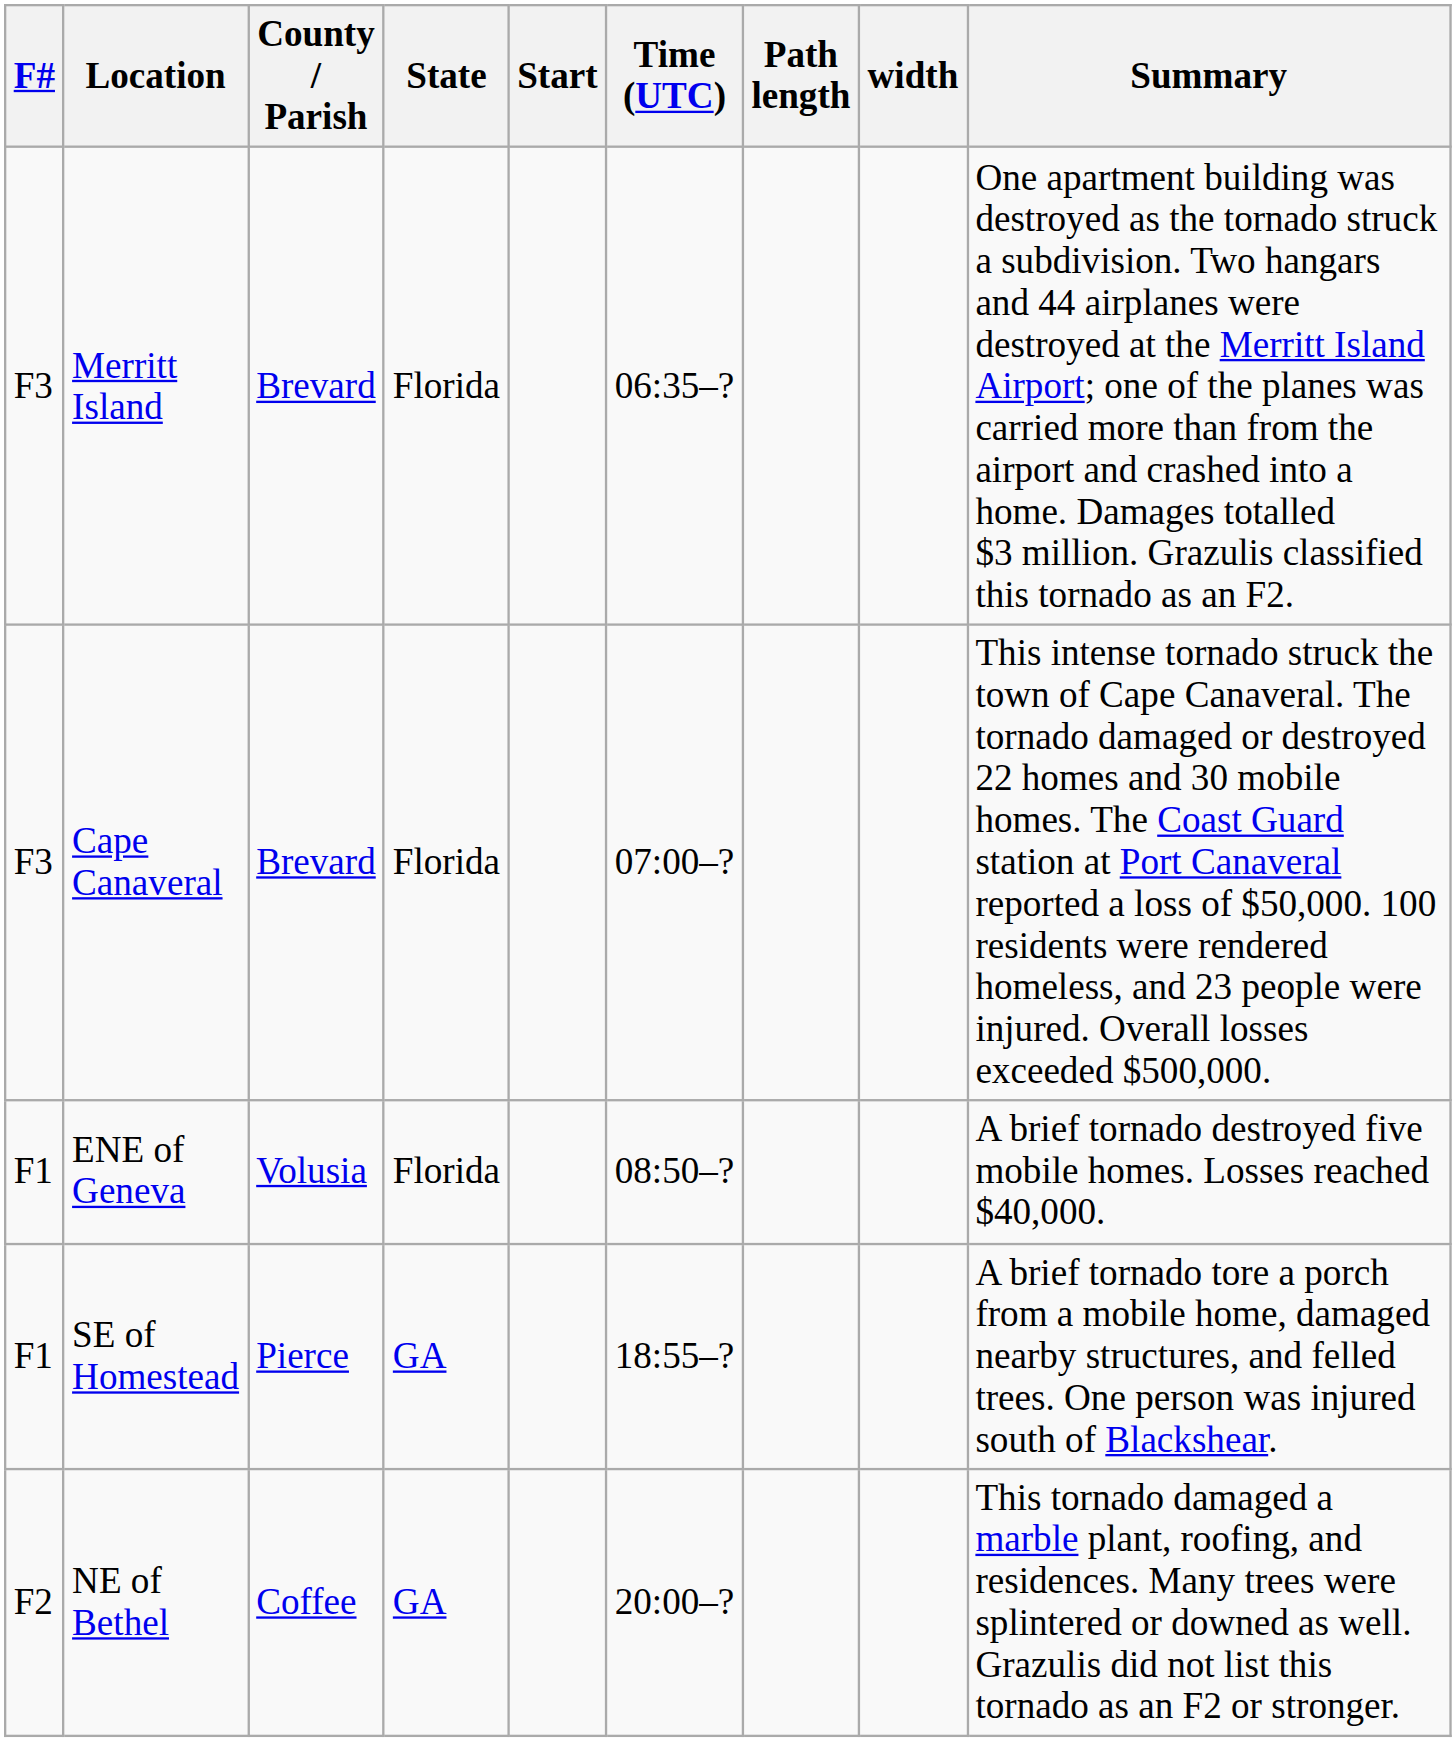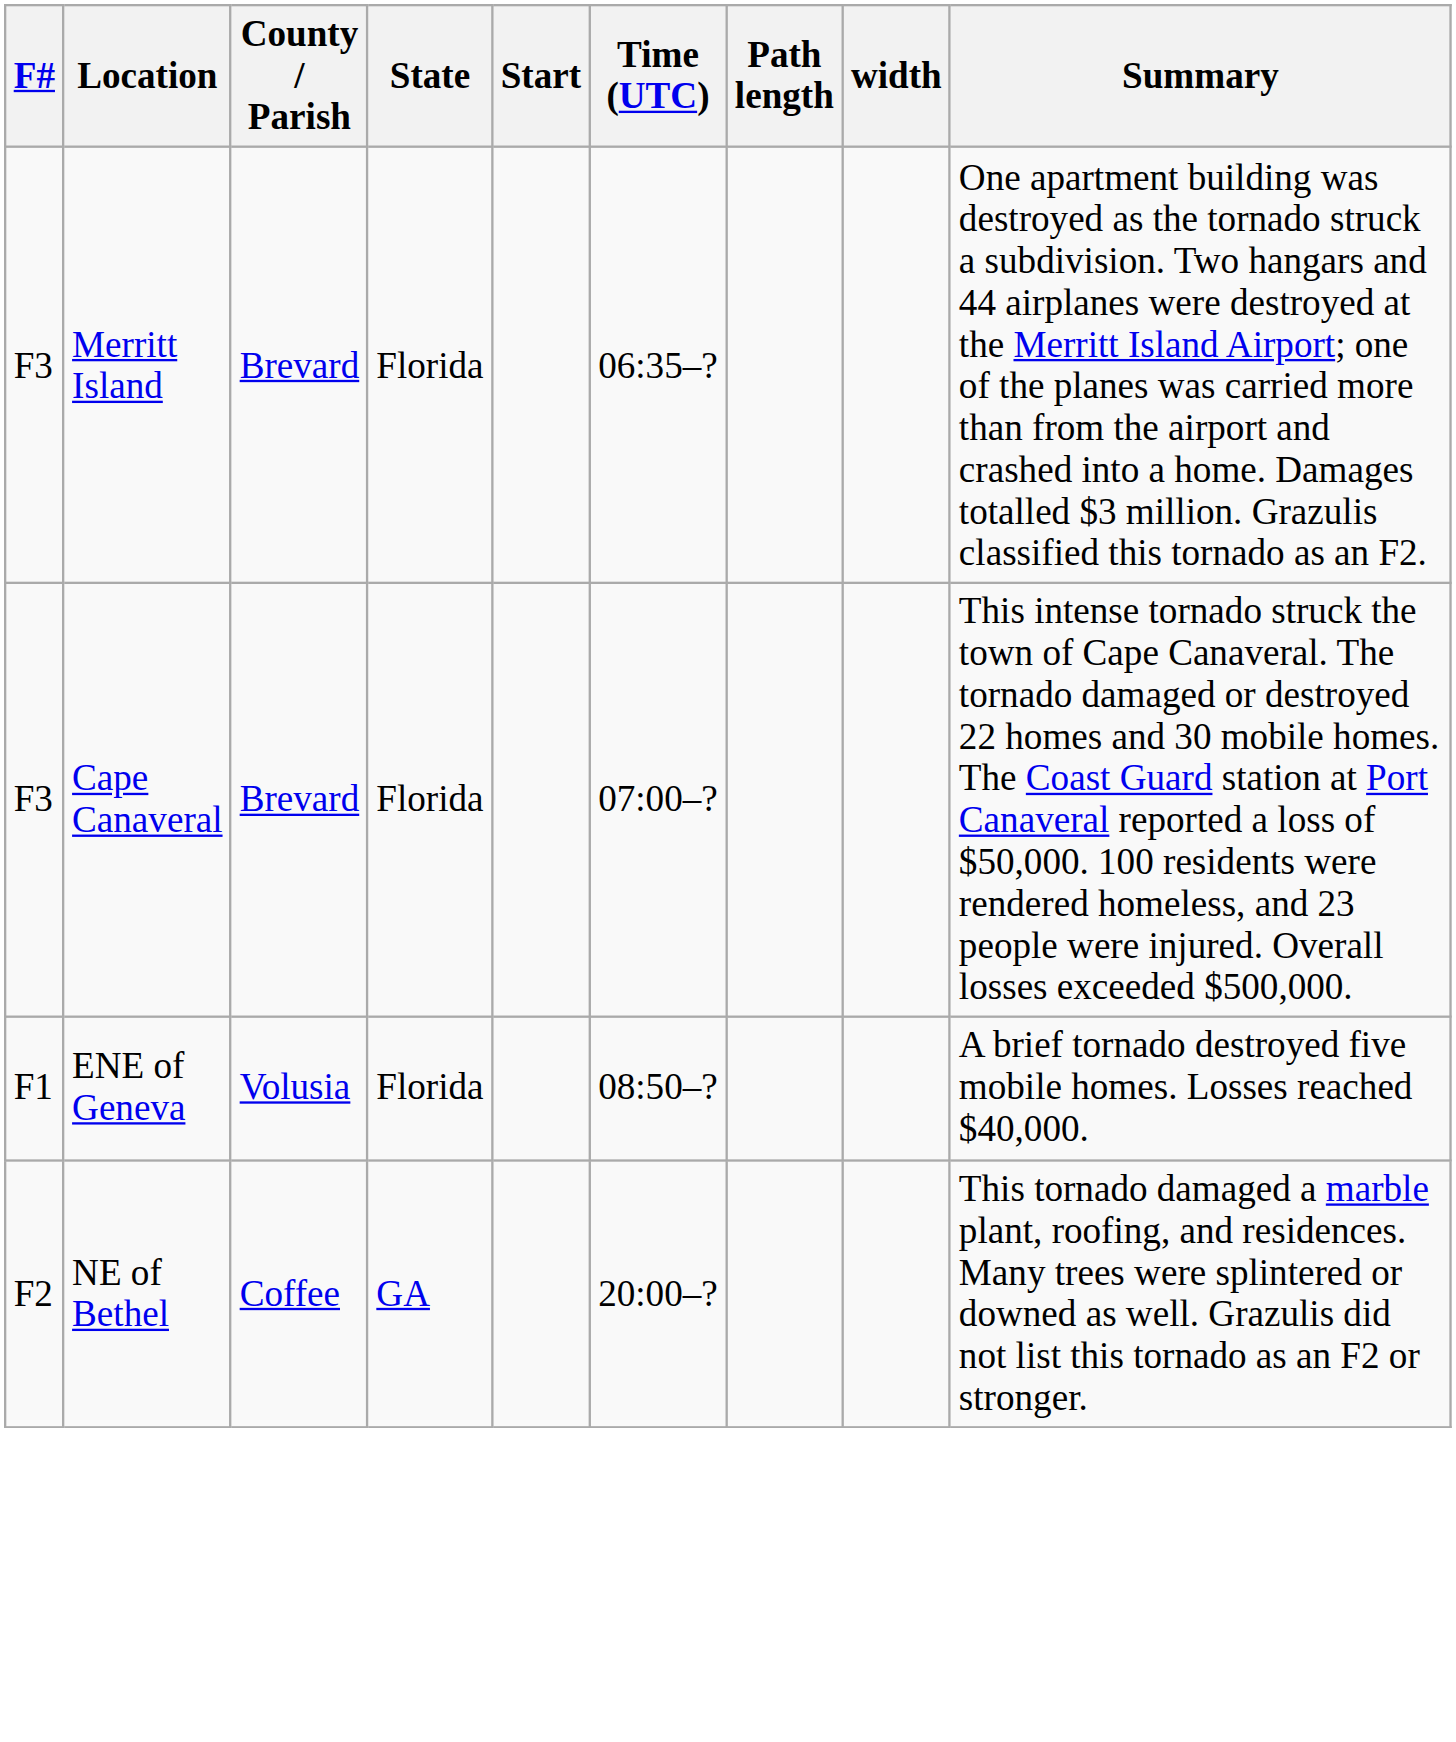- row: (156, 1355)
